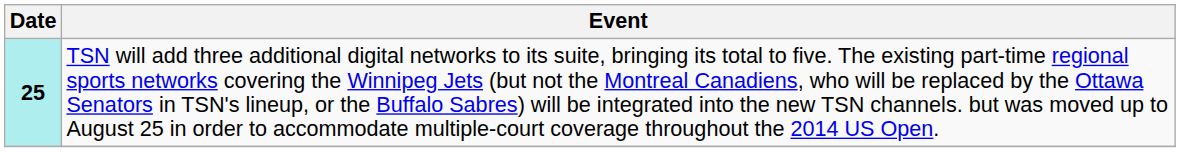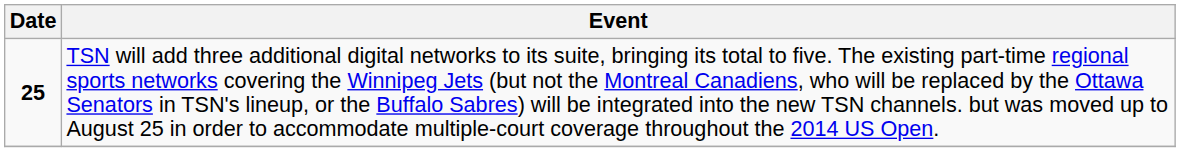(33, 92) paleturquoise background -> (33, 92) no background
